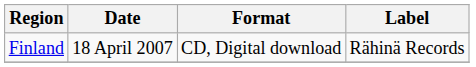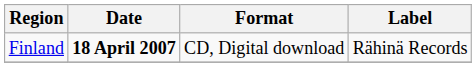(123, 47) normal -> (124, 47) bold
